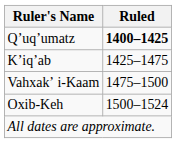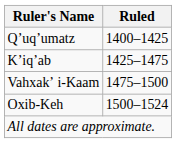(137, 38) bold -> (137, 38) normal
